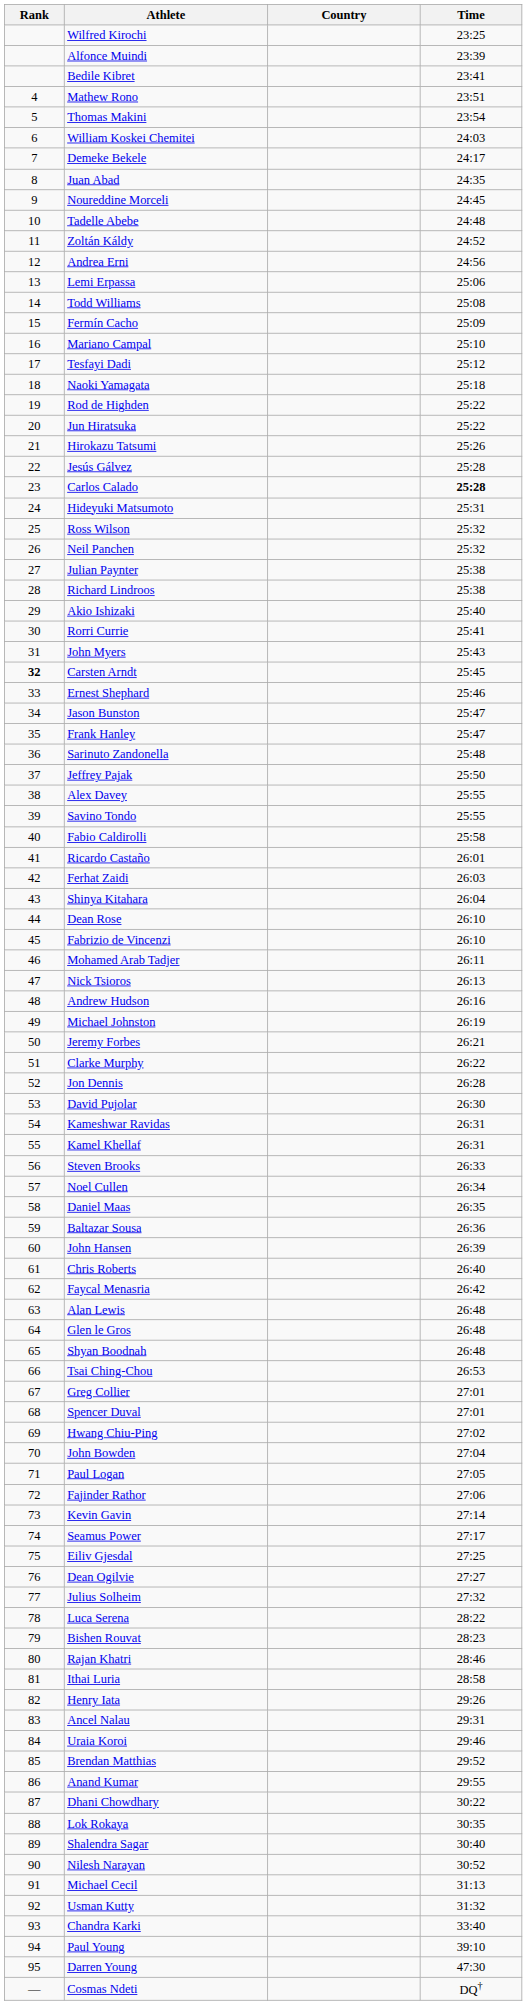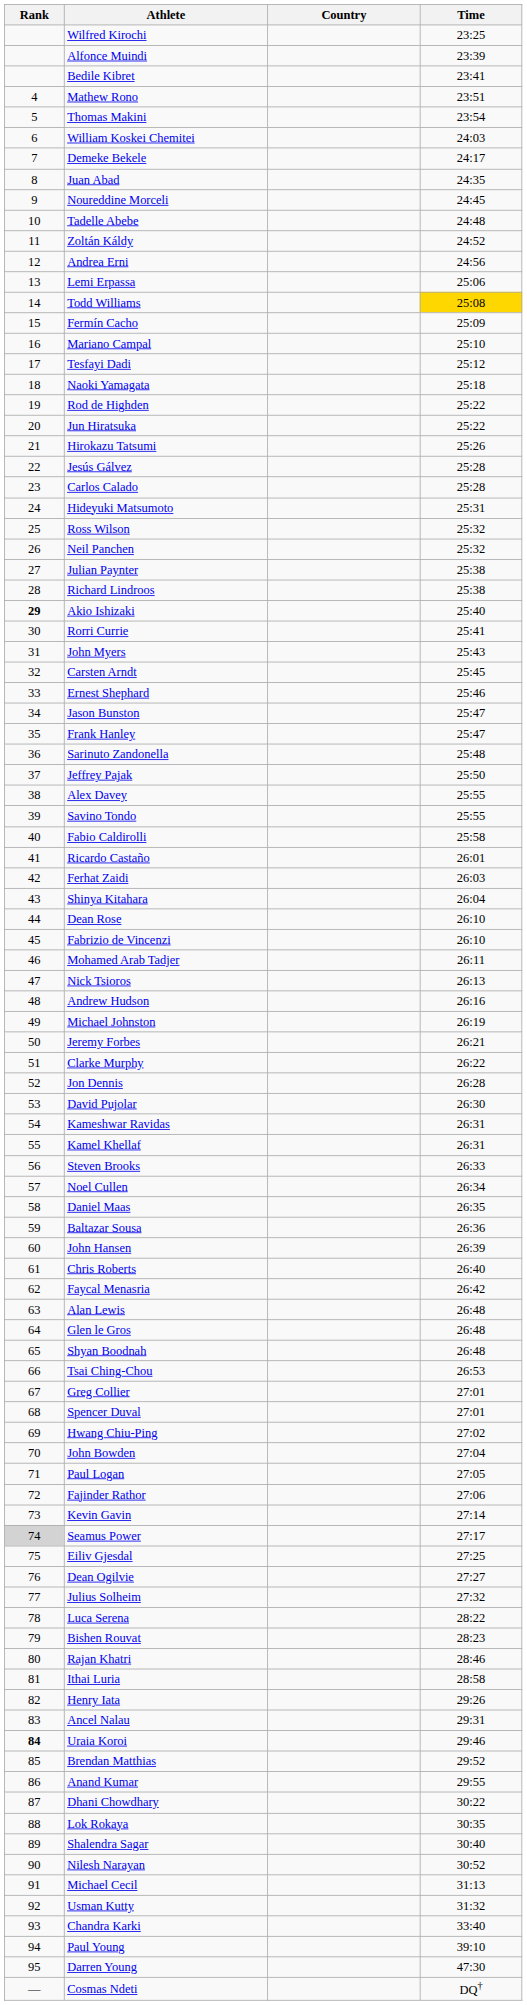(471, 302) no background -> (471, 302) gold background
(471, 487) bold -> (471, 487) normal
(34, 610) normal -> (34, 610) bold
(34, 672) bold -> (34, 672) normal
(34, 1535) no background -> (34, 1535) lightgrey background
(34, 1741) normal -> (34, 1741) bold
